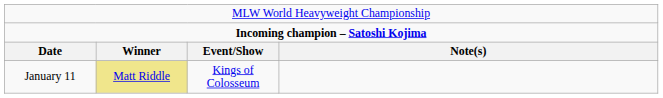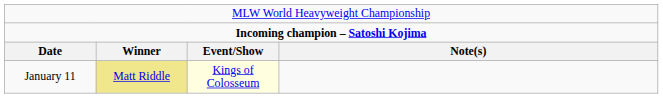(233, 76) no background -> (233, 76) lightyellow background
